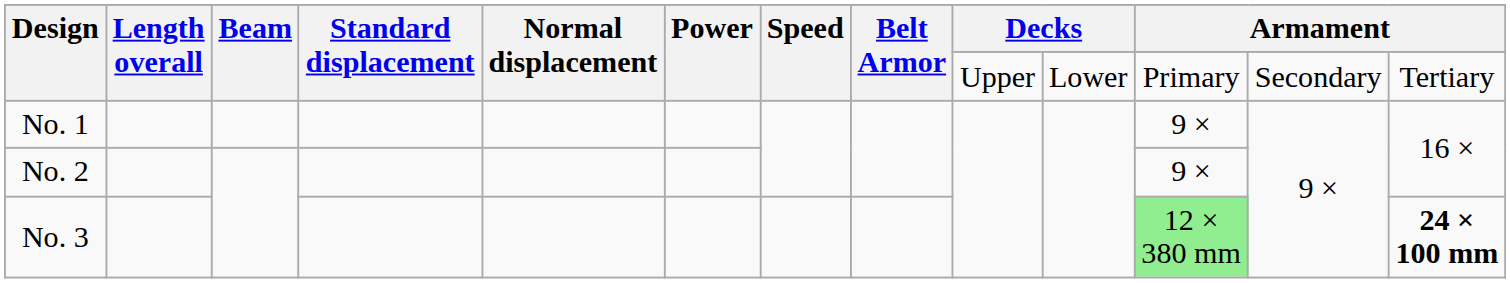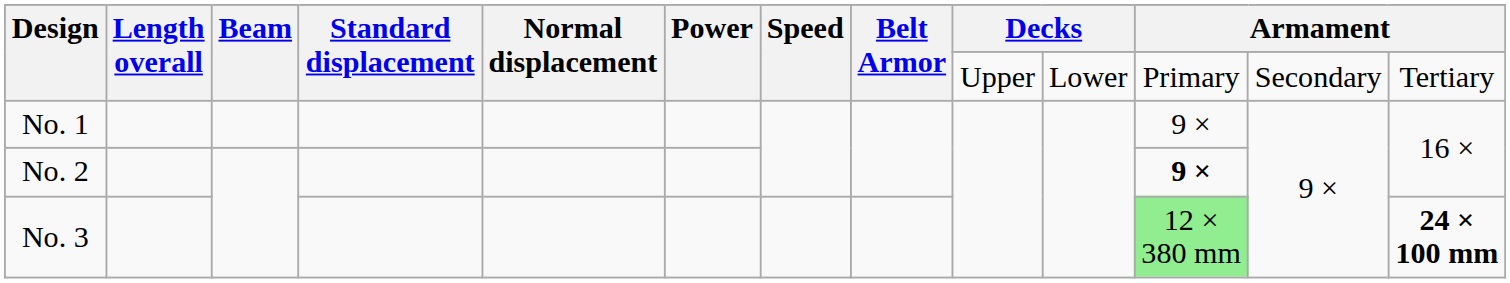(1191, 171) normal -> (1191, 171) bold
